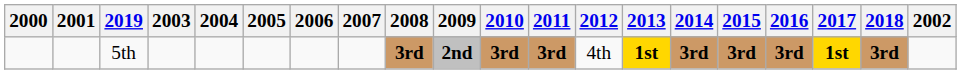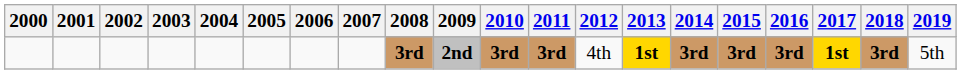columns swapped: (932, 20) <-> (124, 20)
